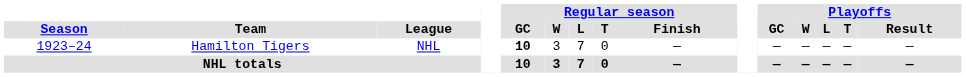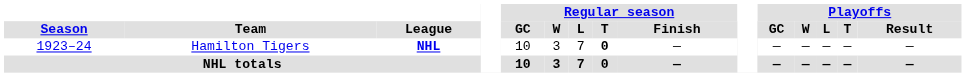(429, 47) normal -> (429, 47) bold
(523, 47) bold -> (523, 47) normal
(605, 47) normal -> (605, 47) bold
